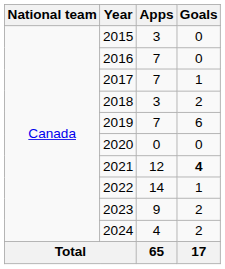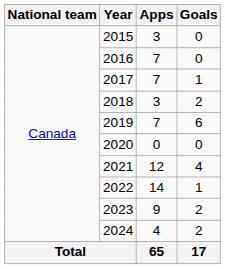(199, 166) bold -> (199, 166) normal
